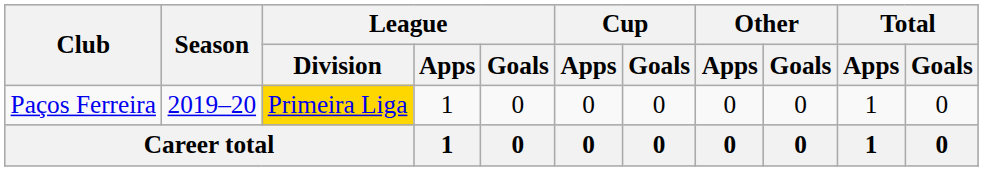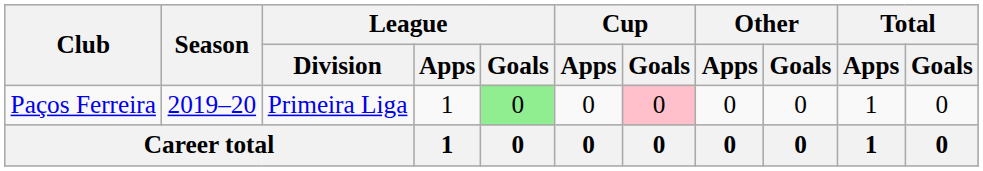(338, 104) gold background -> (338, 104) no background
(518, 104) no background -> (518, 104) lightgreen background
(659, 104) no background -> (659, 104) pink background
